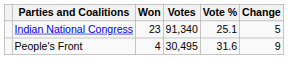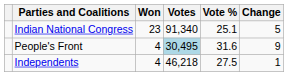(182, 46) no background -> (182, 46) lightblue background
+ row: (47, 63)
